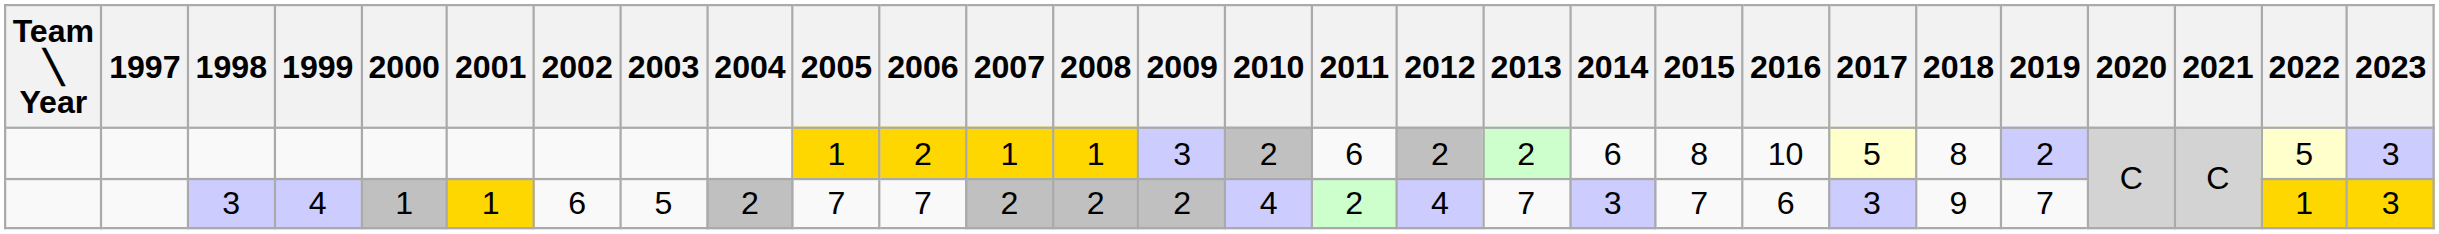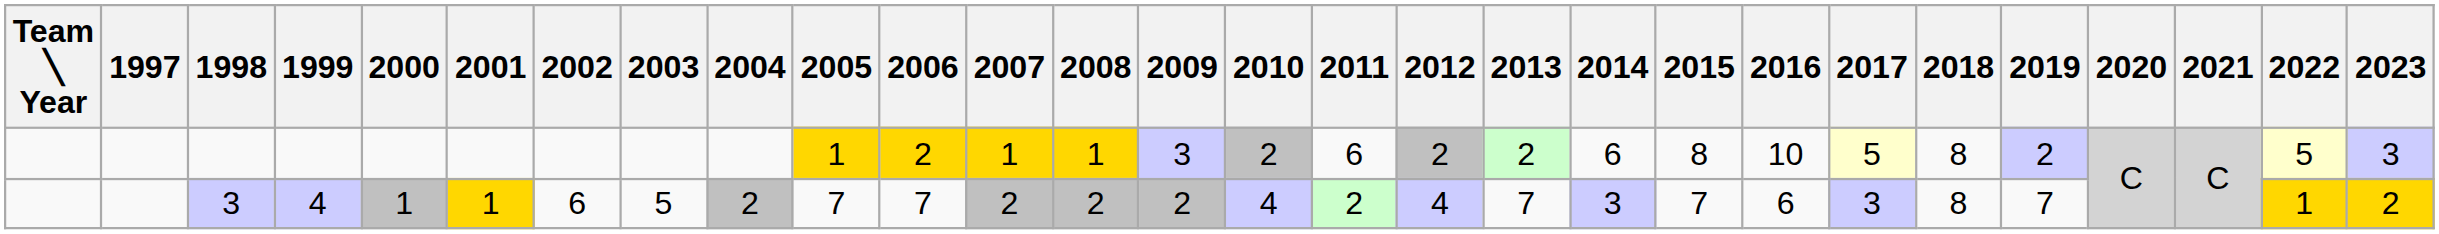(1959, 204) 9 -> (1959, 204) 8
(2391, 204) 3 -> (2391, 204) 2
